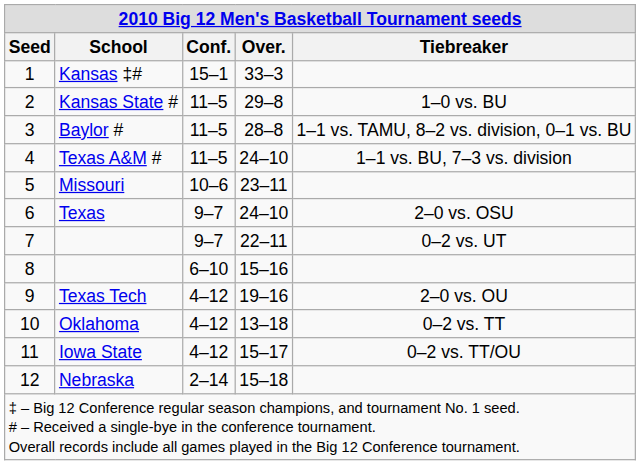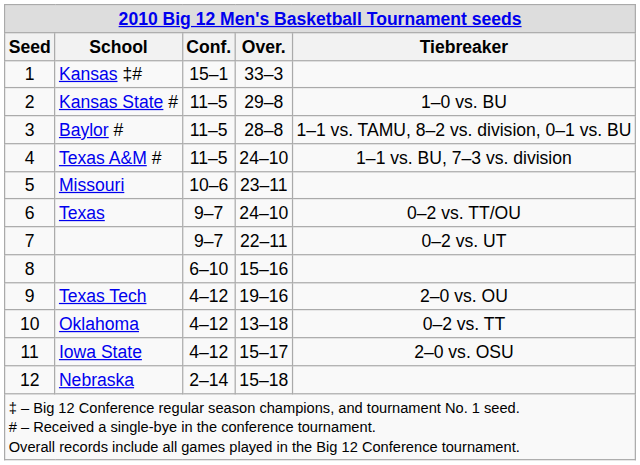(464, 213) 2–0 vs. OSU -> (464, 213) 0–2 vs. TT/OU
(464, 352) 0–2 vs. TT/OU -> (464, 352) 2–0 vs. OSU
